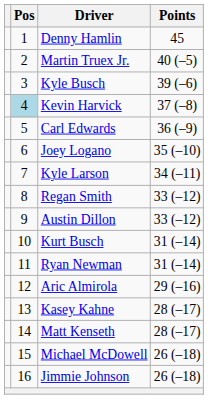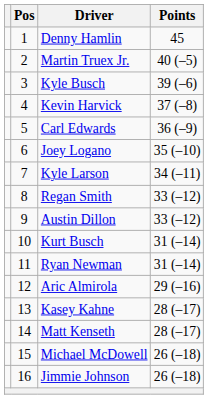(24, 106) lightblue background -> (24, 106) no background
